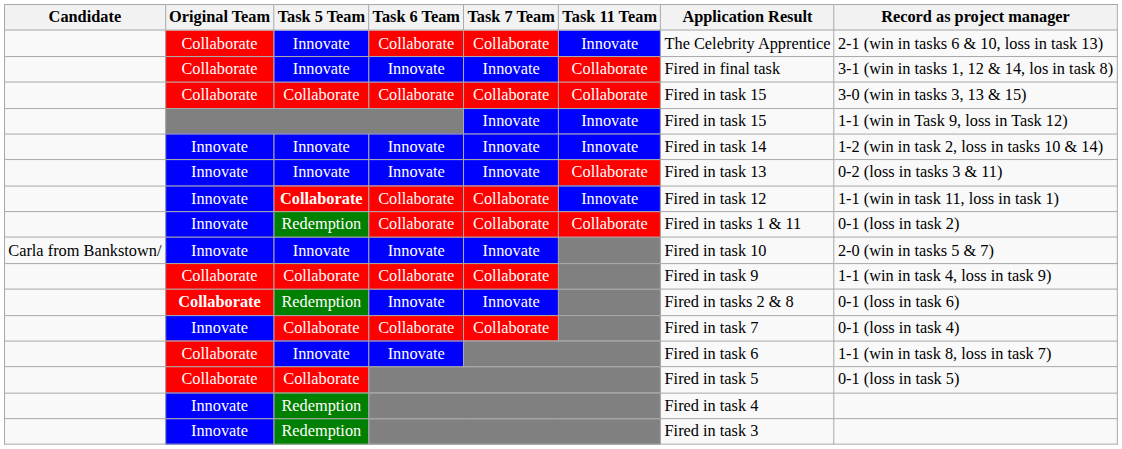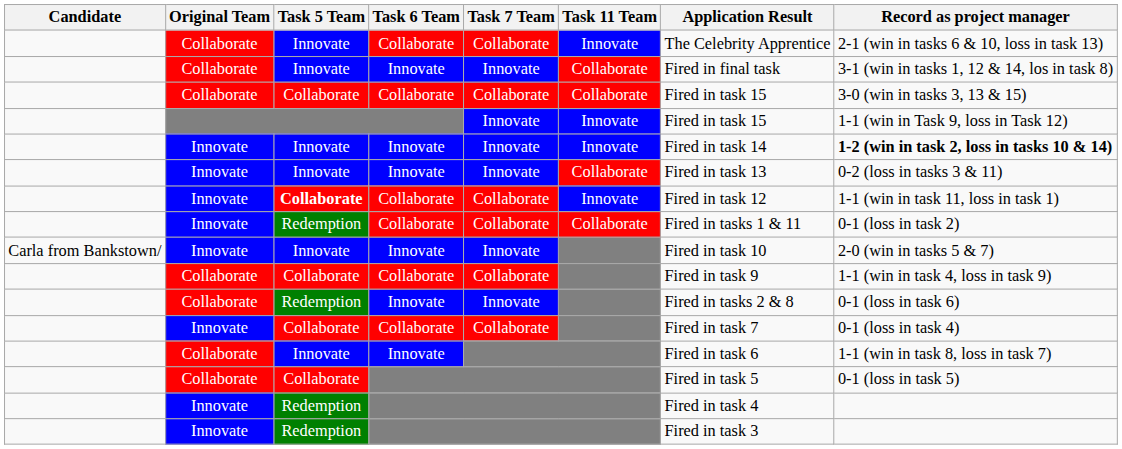(971, 146) normal -> (975, 146) bold
(220, 302) bold -> (220, 302) normal
